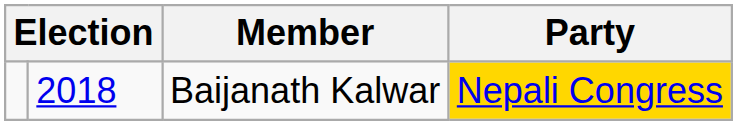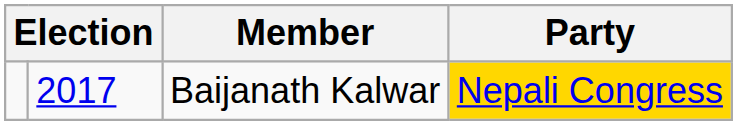(76, 90) 2018 -> (76, 90) 2017
